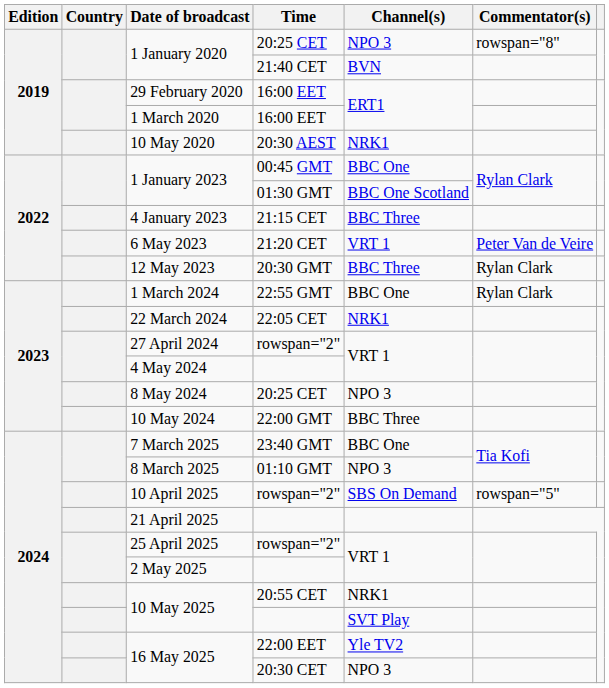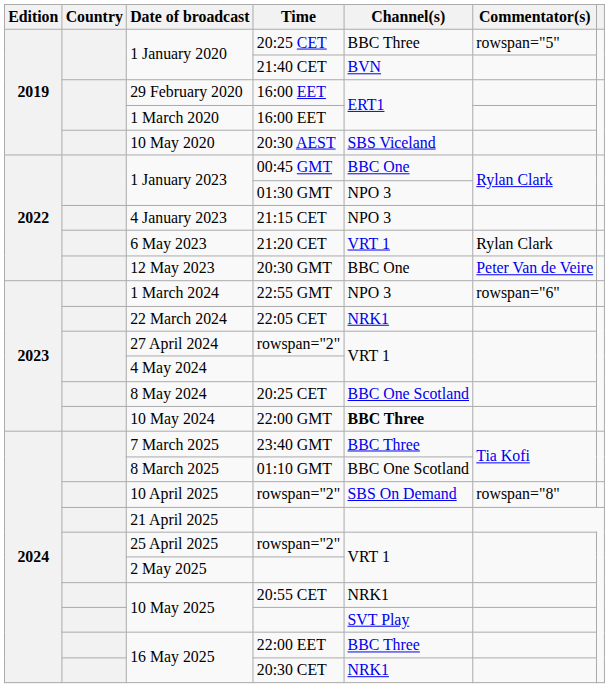(369, 42) NPO 3 -> (384, 42) BBC Three
(518, 42) rowspan="8" -> (518, 42) rowspan="5"
(368, 142) NRK1 -> (392, 142) SBS Viceland
(408, 192) BBC One Scotland -> (369, 192) NPO 3
(384, 218) BBC Three -> (369, 218) NPO 3
(535, 243) Peter Van de Veire -> (514, 243) Rylan Clark
(384, 268) BBC Three -> (379, 268) BBC One
(514, 268) Rylan Clark -> (535, 268) Peter Van de Veire
(379, 293) BBC One -> (369, 293) NPO 3
(514, 293) Rylan Clark -> (518, 293) rowspan="6"
(369, 393) NPO 3 -> (408, 393) BBC One Scotland
(384, 419) normal -> (386, 419) bold
(379, 444) BBC One -> (384, 444) BBC Three
(369, 469) NPO 3 -> (408, 469) BBC One Scotland
(518, 494) rowspan="5" -> (518, 494) rowspan="8"
(375, 645) Yle TV2 -> (384, 645) BBC Three
(369, 670) NPO 3 -> (368, 670) NRK1
